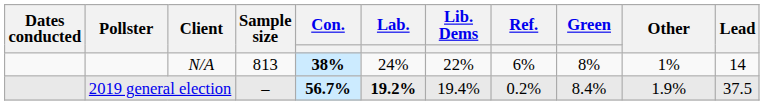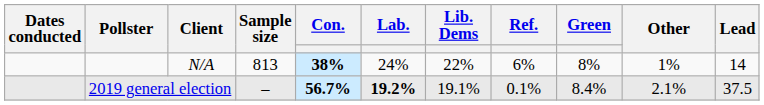(459, 88) 19.4% -> (459, 88) 19.1%
(524, 88) 0.2% -> (524, 88) 0.1%
(669, 88) 1.9% -> (669, 88) 2.1%
